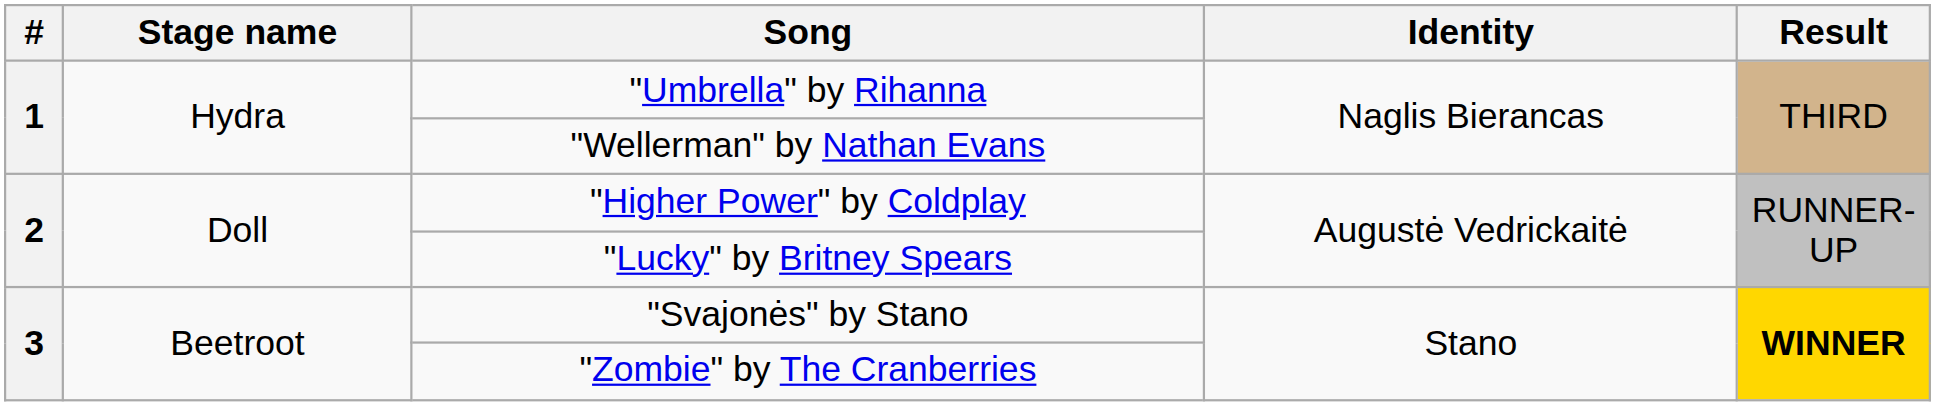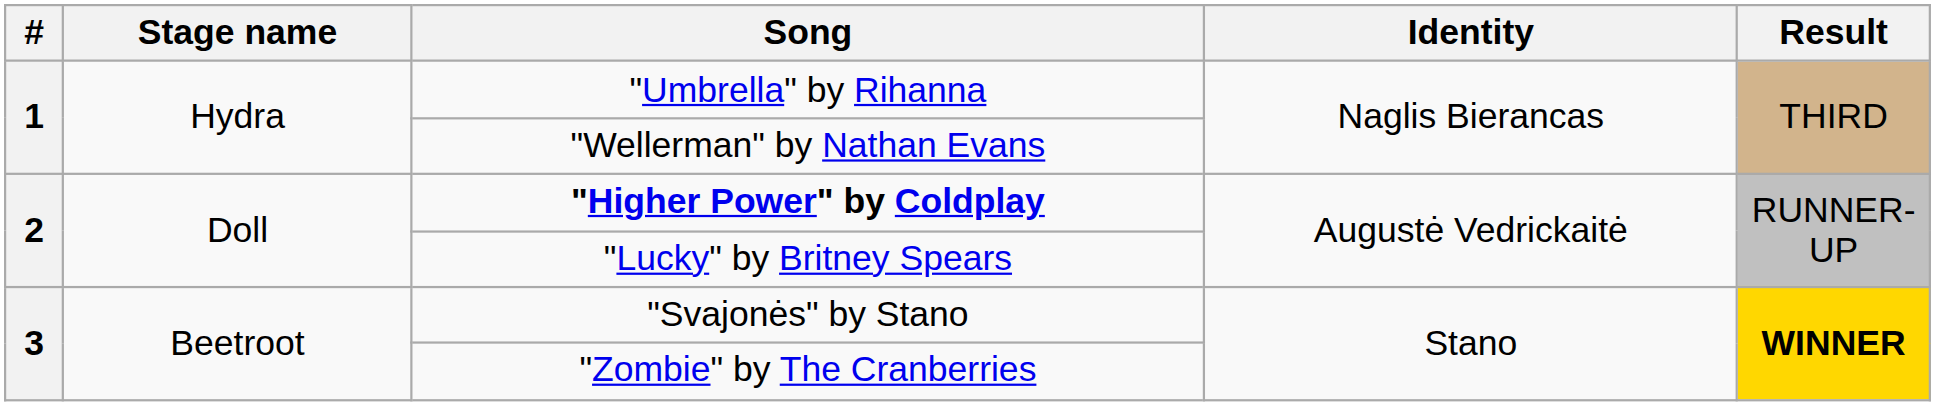(808, 201) normal -> (808, 201) bold
